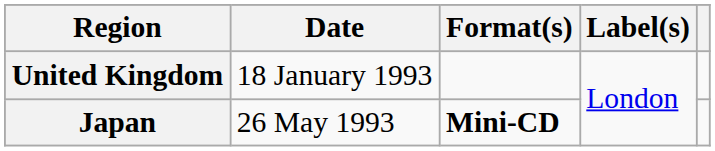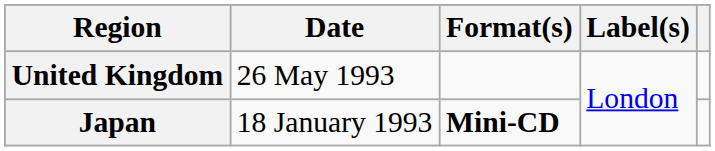(335, 74) 18 January 1993 -> (316, 74) 26 May 1993
(316, 121) 26 May 1993 -> (335, 121) 18 January 1993
